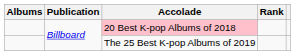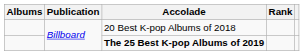(170, 27) pink background -> (170, 27) no background
(180, 43) normal -> (184, 43) bold
